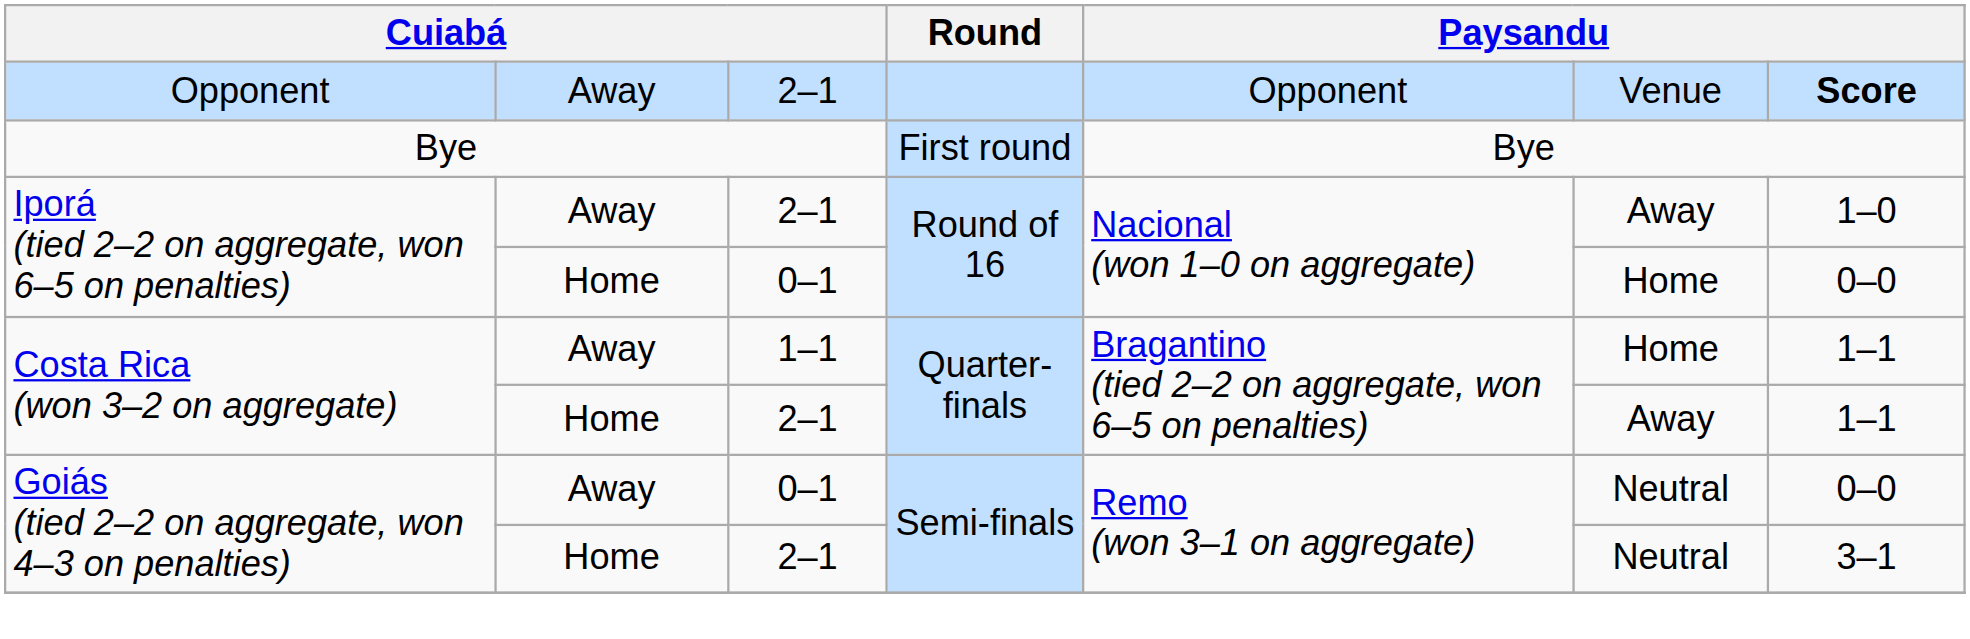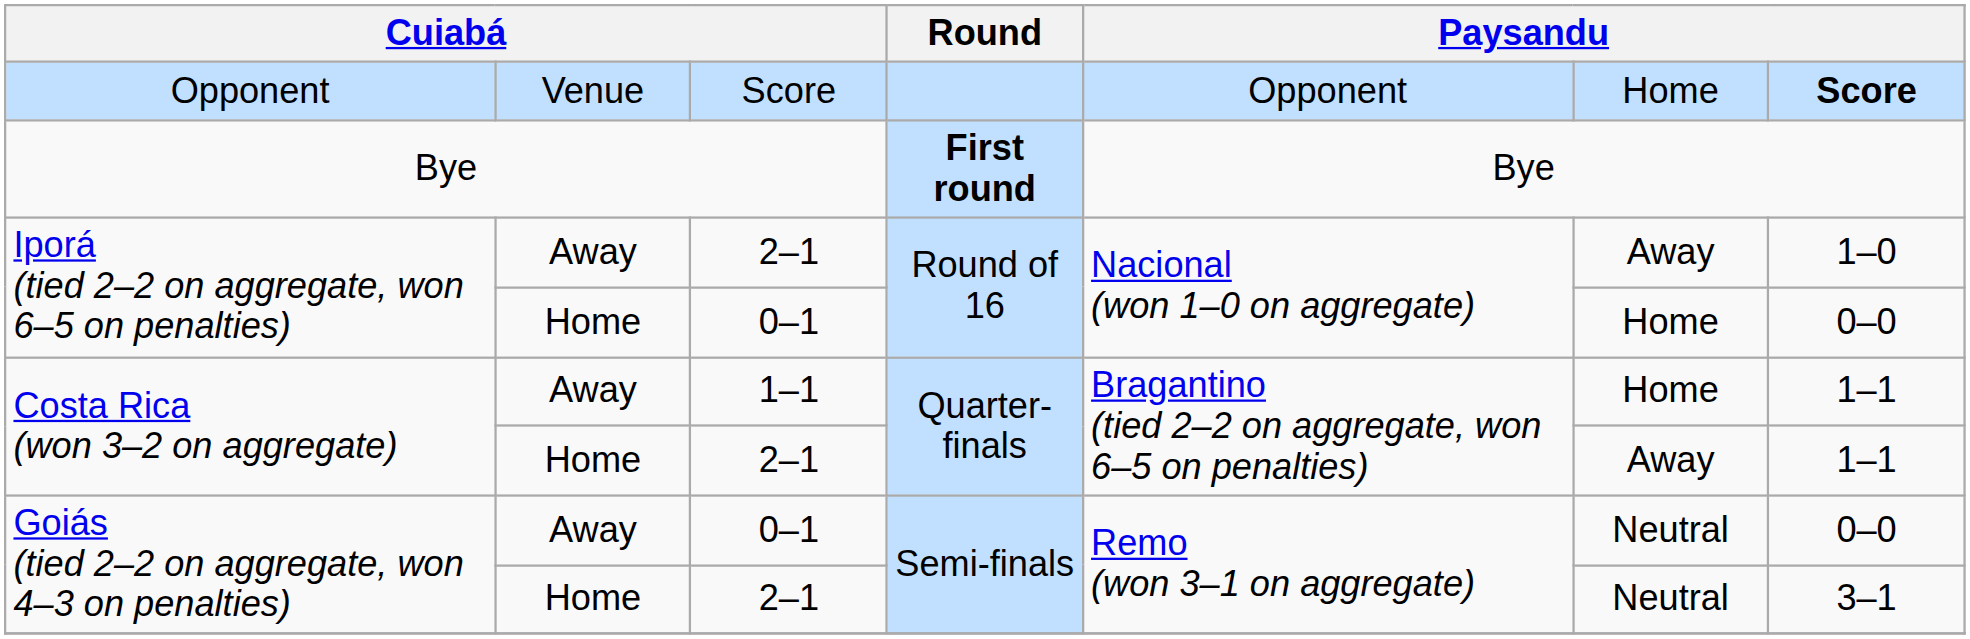(612, 90) Away -> (593, 90) Venue
(808, 90) 2–1 -> (789, 90) Score
(1671, 90) Venue -> (1671, 90) Home
(985, 147) normal -> (985, 168) bold
